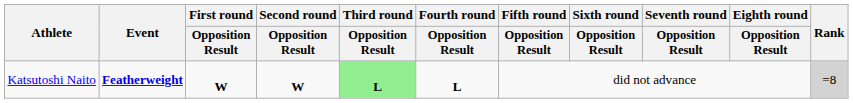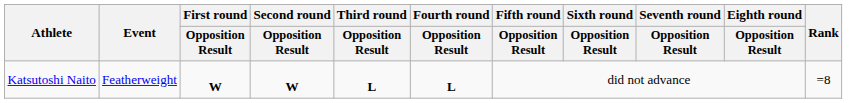(142, 80) bold -> (140, 80) normal
(378, 87) lightgreen background -> (372, 87) no background
(829, 80) lightgrey background -> (824, 80) no background
